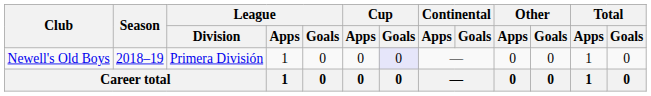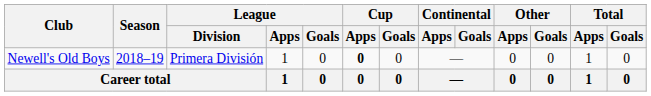(361, 58) normal -> (361, 58) bold
(399, 58) lavender background -> (399, 58) no background
